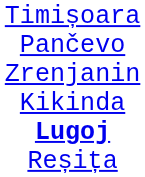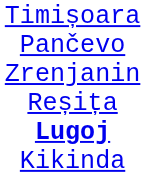(73, 103) Kikinda -> (73, 103) Reșița
(73, 161) Reșița -> (73, 161) Kikinda
